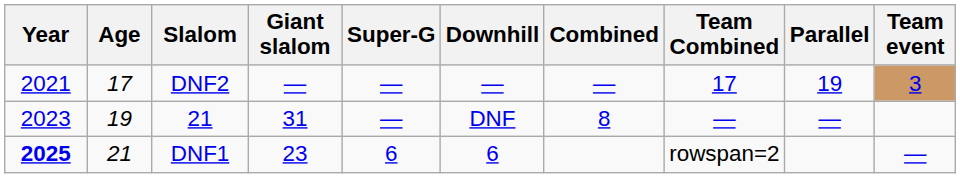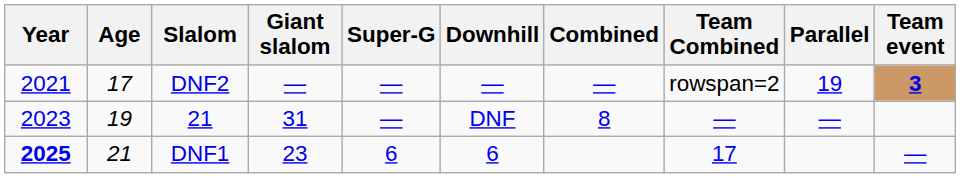(724, 82) 17 -> (724, 82) rowspan=2
(915, 82) normal -> (915, 82) bold
(724, 154) rowspan=2 -> (724, 154) 17
